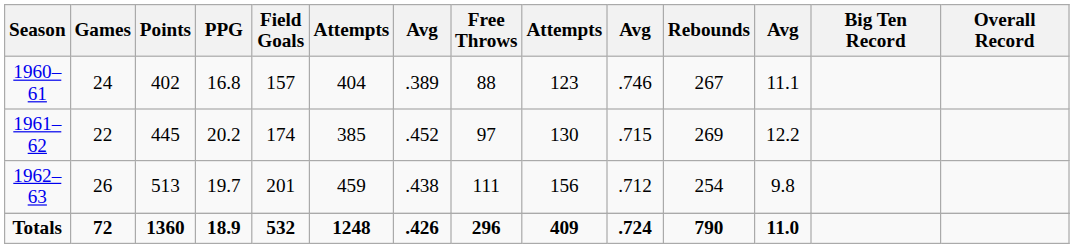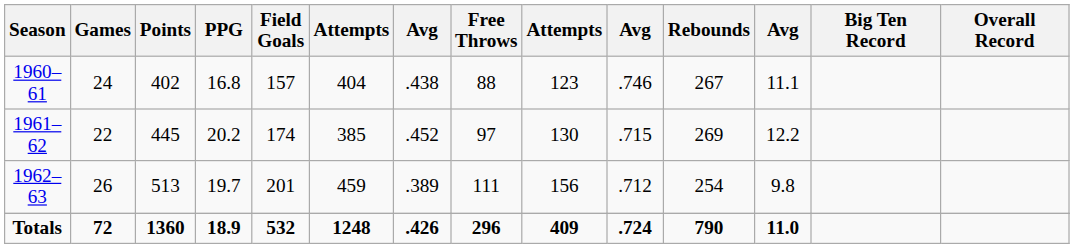(422, 82) .389 -> (422, 82) .438
(422, 186) .438 -> (422, 186) .389
